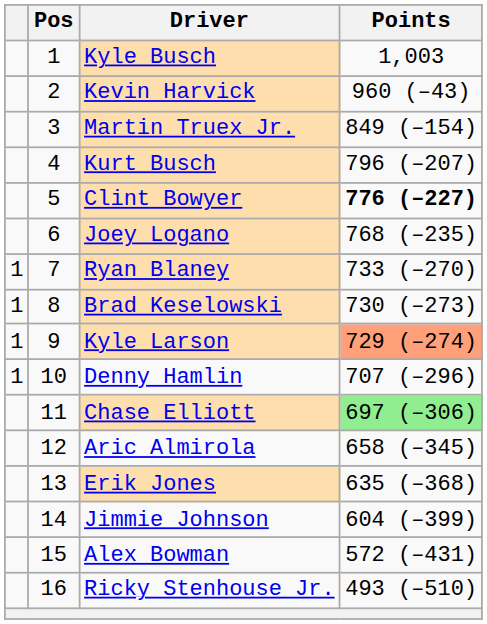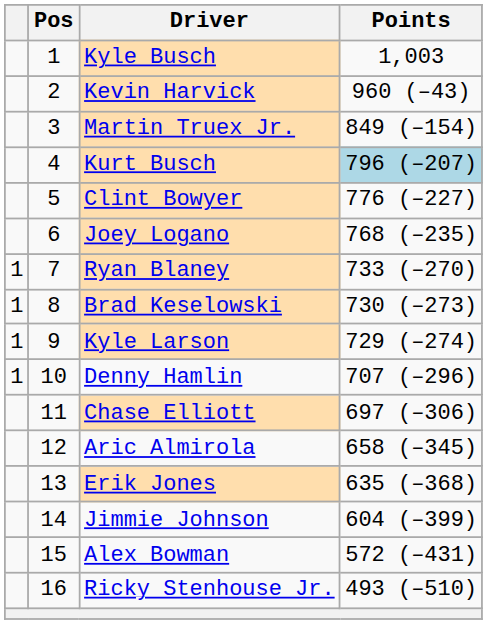(411, 165) no background -> (411, 165) lightblue background
(411, 200) bold -> (411, 200) normal
(411, 342) lightsalmon background -> (411, 342) no background
(411, 413) lightgreen background -> (411, 413) no background
